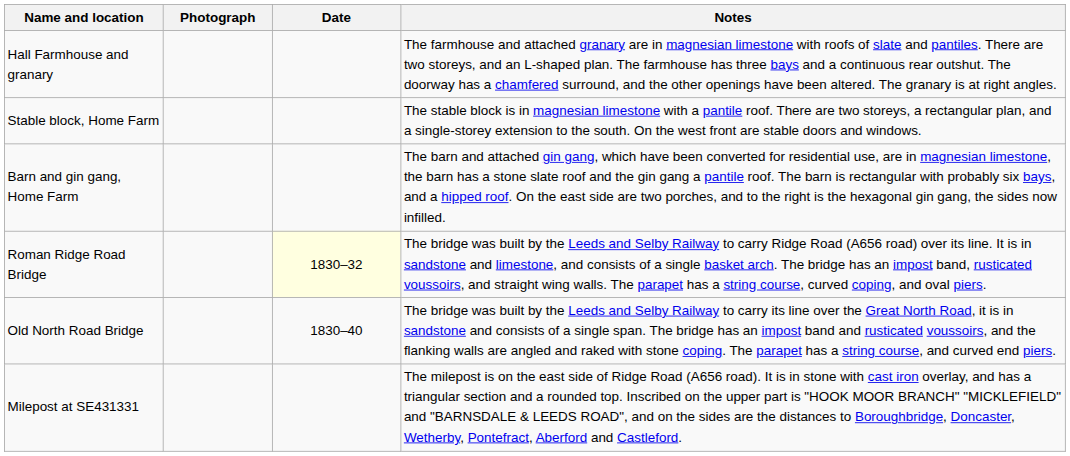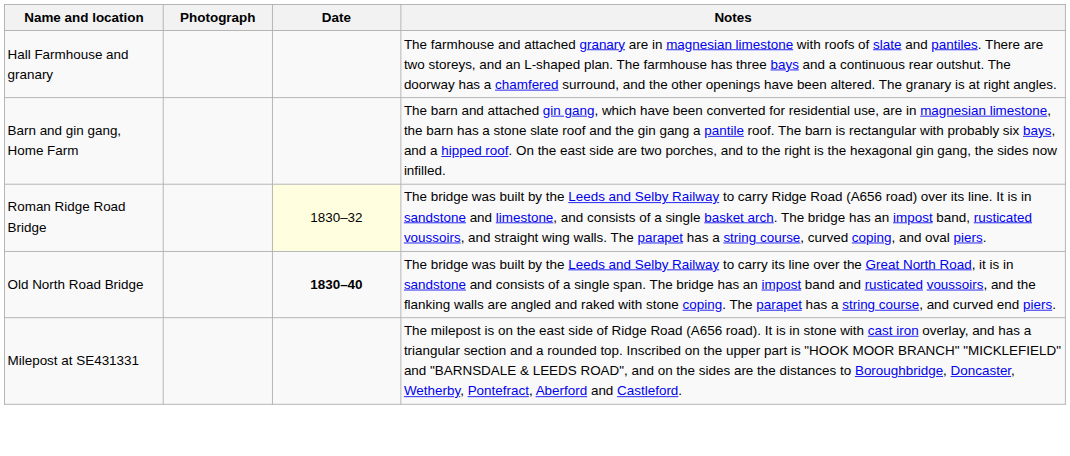- row: (83, 120)
(336, 330) normal -> (336, 284) bold
